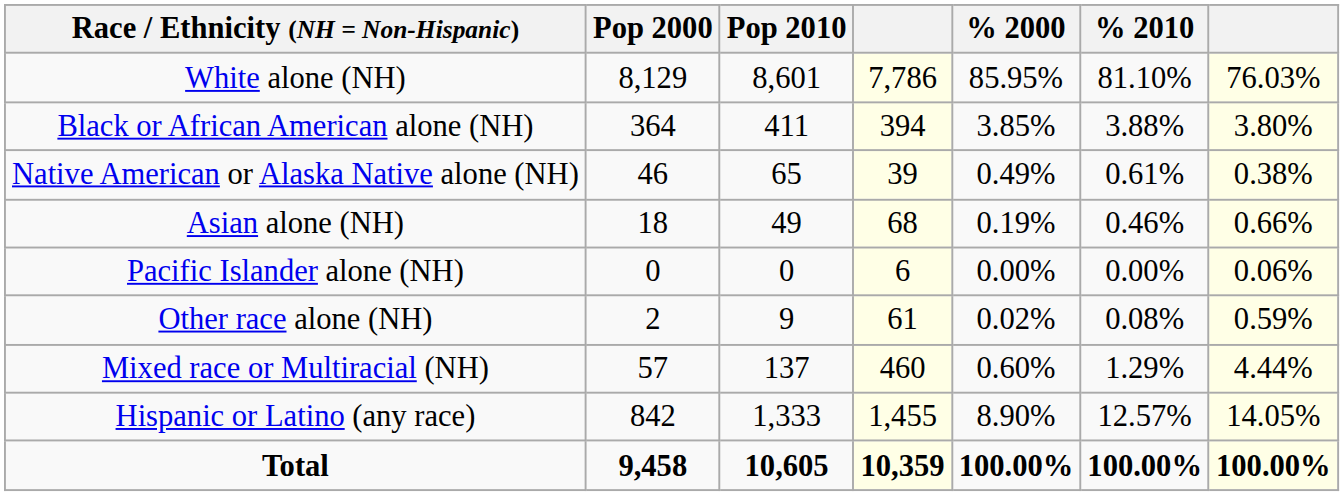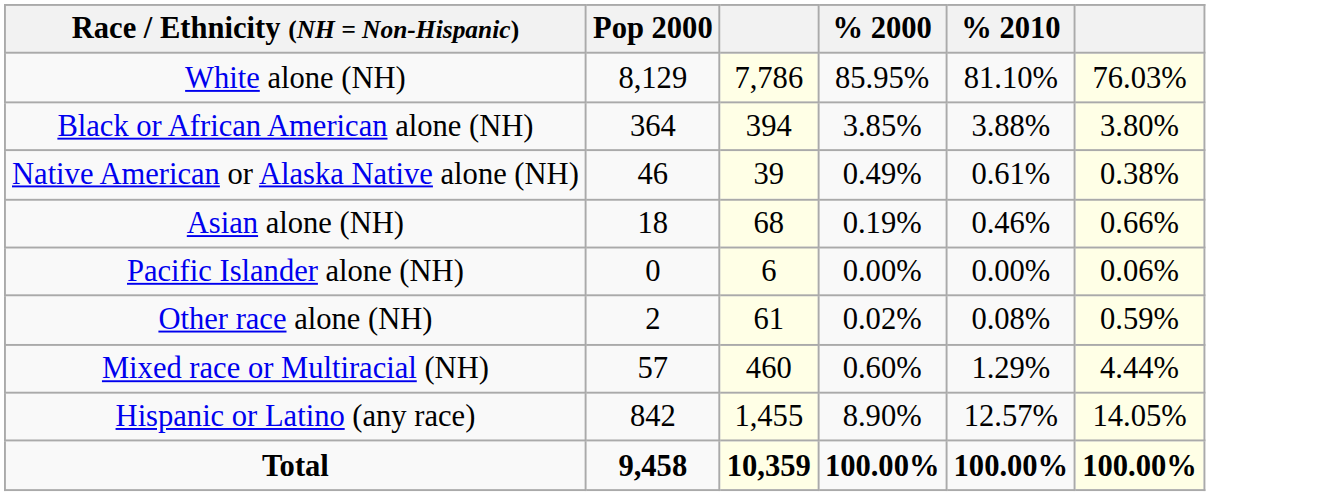- column: (787, 28)
